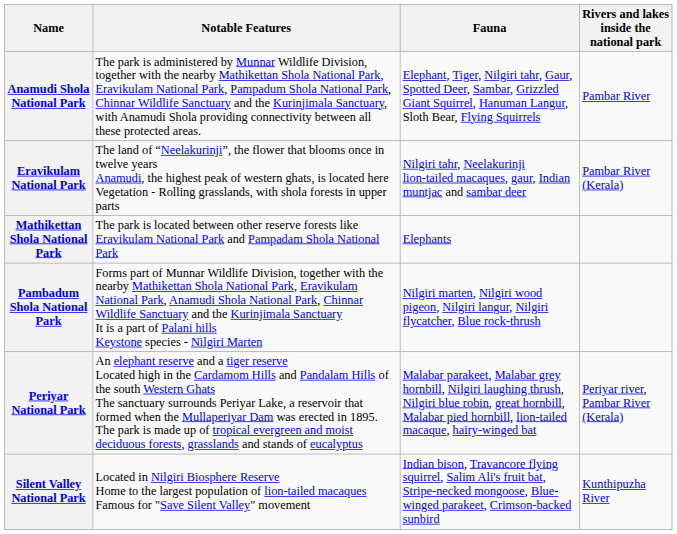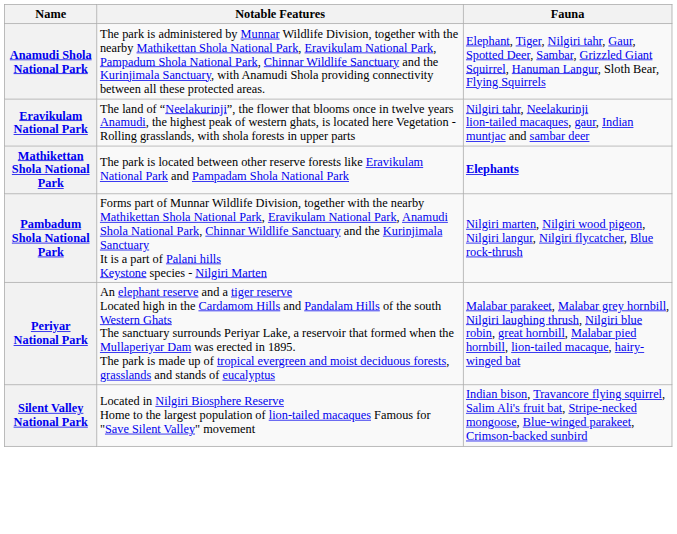- column: (626, 28)
(427, 239) normal -> (492, 169) bold
